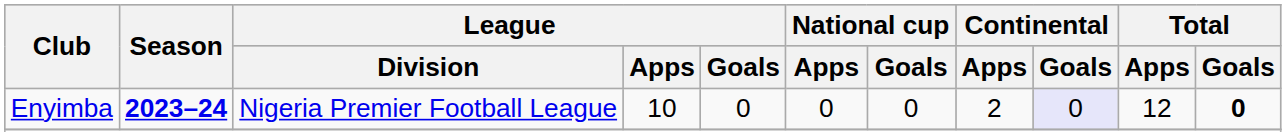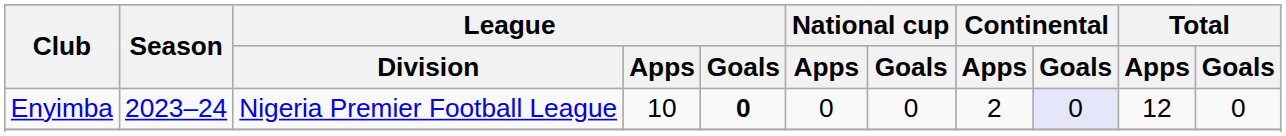(176, 108) bold -> (176, 108) normal
(743, 108) normal -> (743, 108) bold
(1238, 108) bold -> (1238, 108) normal
